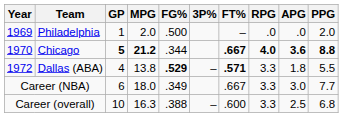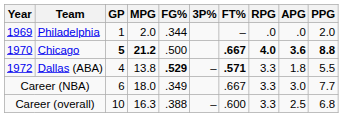(176, 32) .500 -> (176, 32) .344
(176, 50) .344 -> (176, 50) .500
